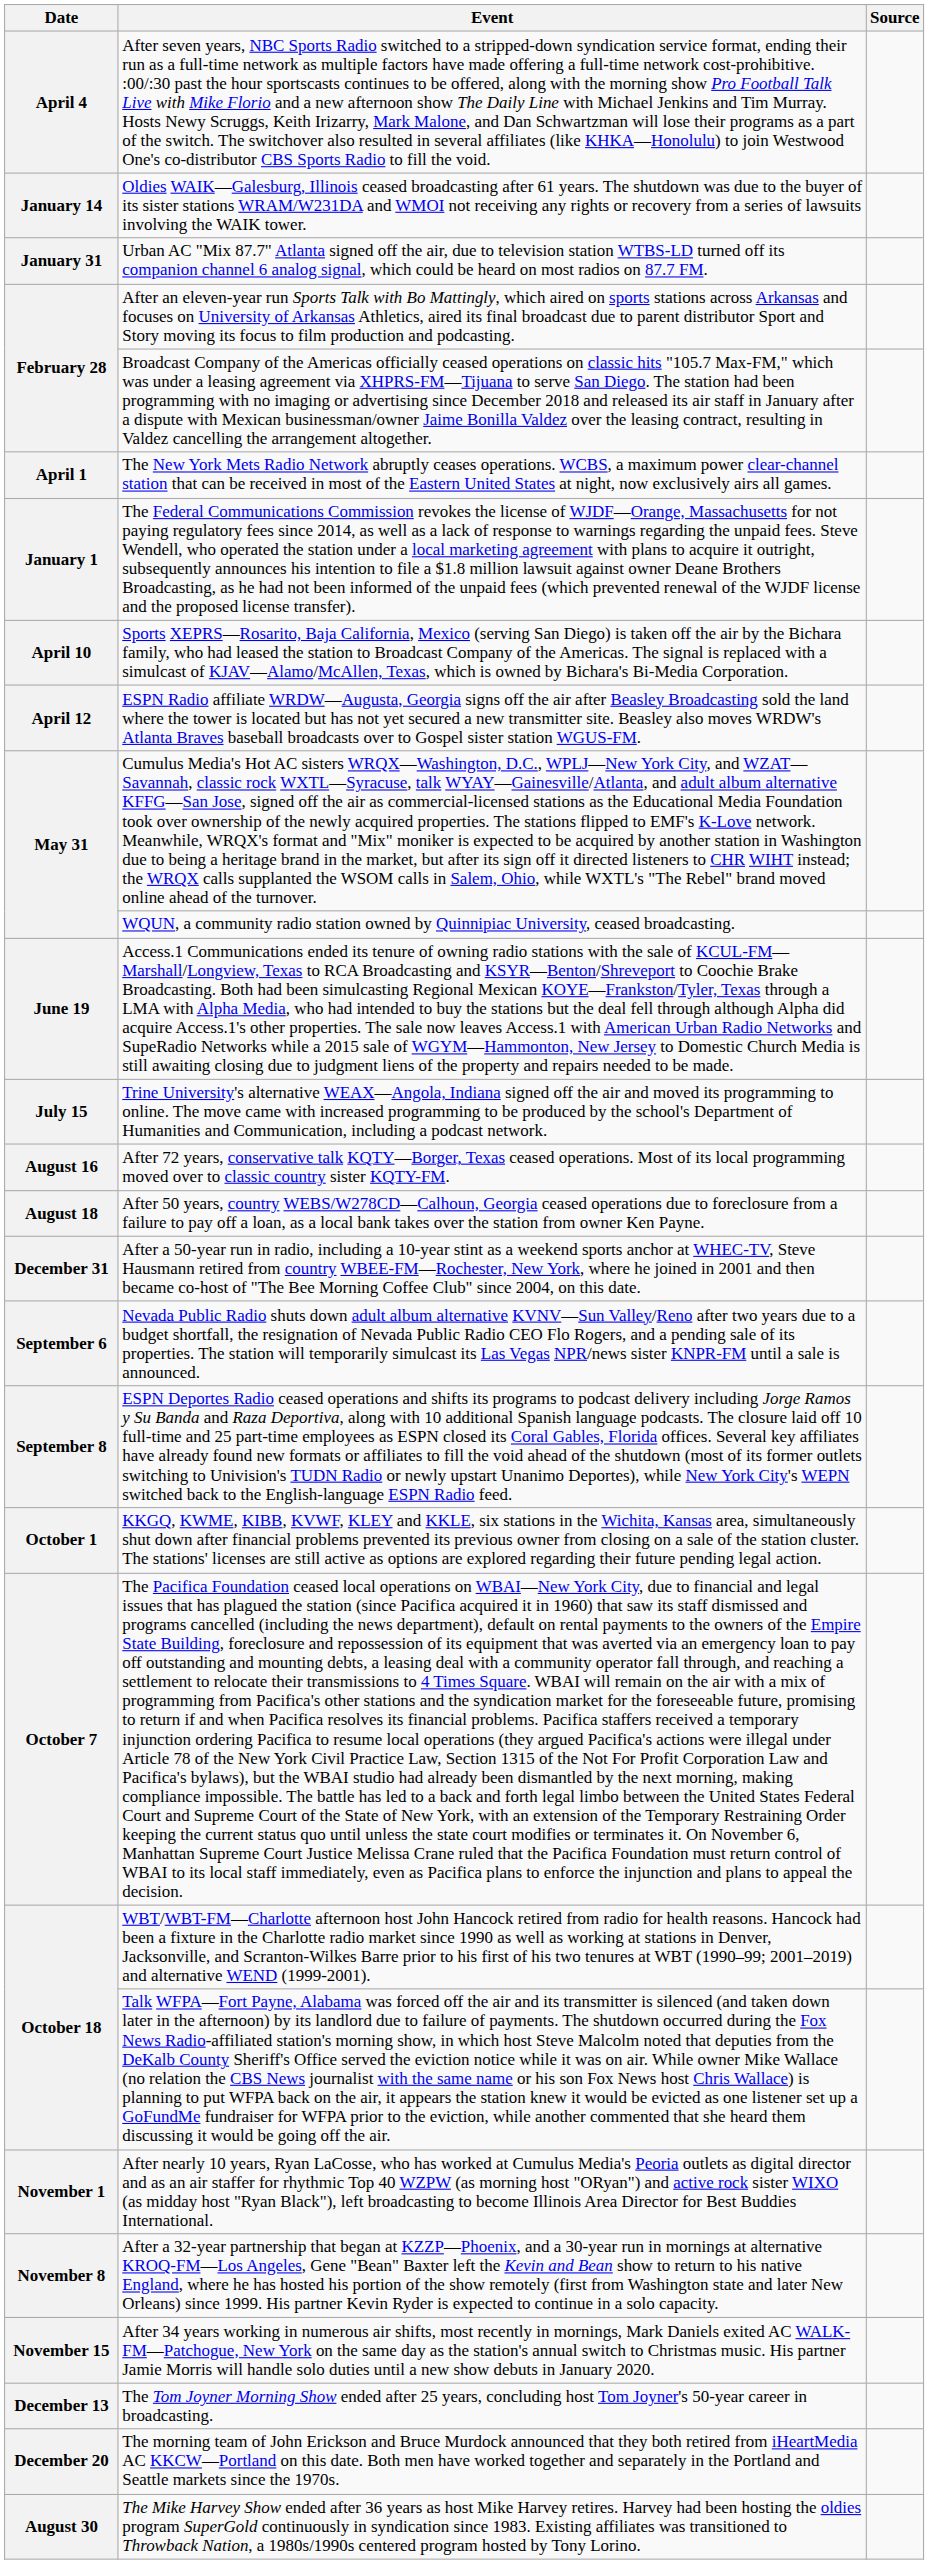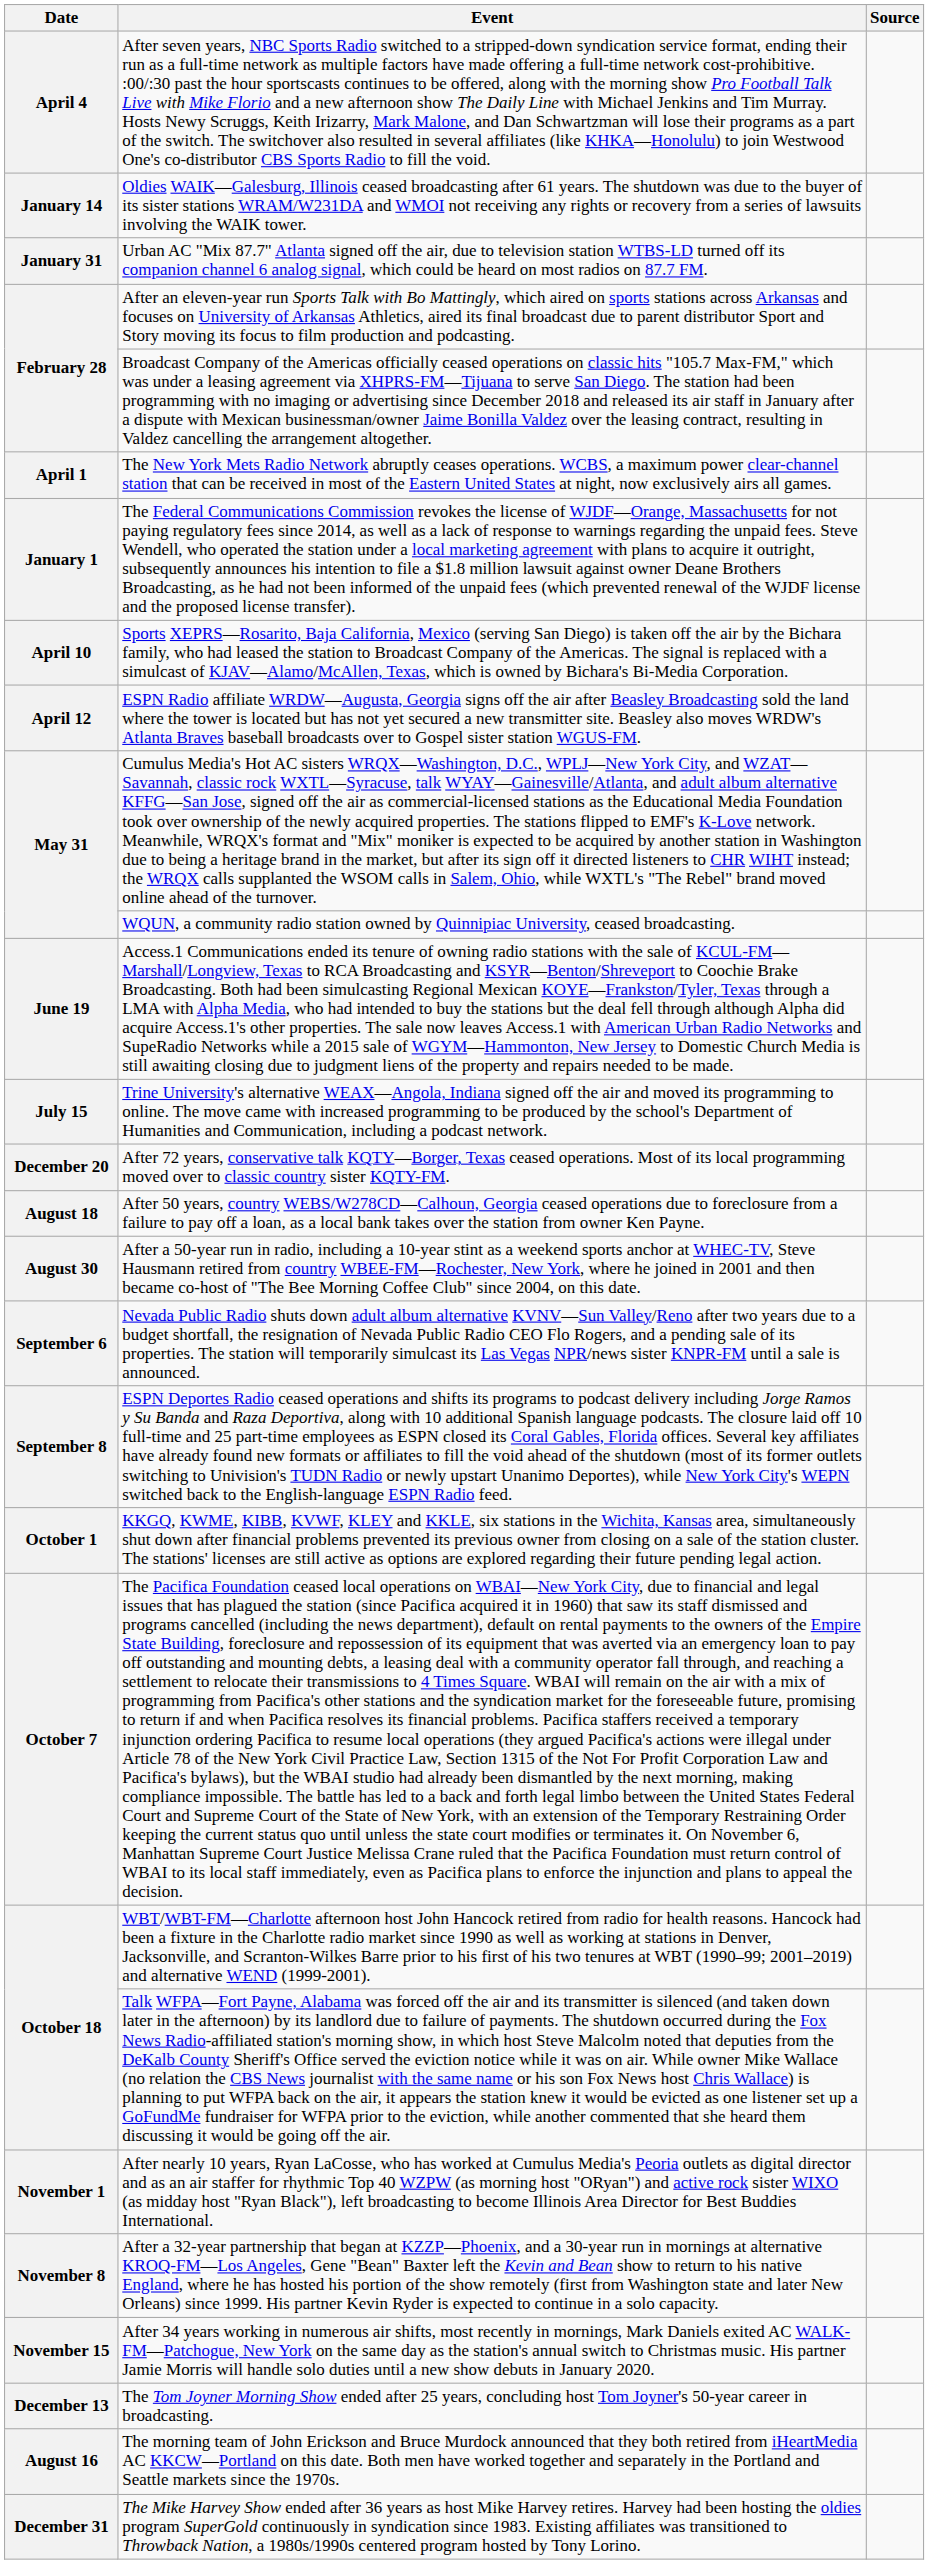(61, 1167) August 16 -> (61, 1167) December 20
(61, 1268) December 31 -> (61, 1268) August 30
(61, 2461) December 20 -> (61, 2461) August 16
(61, 2526) August 30 -> (61, 2526) December 31
